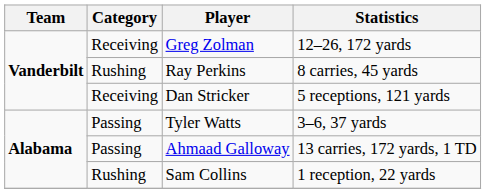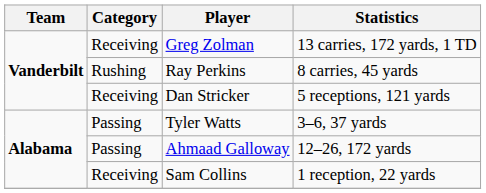(354, 44) 12–26, 172 yards -> (387, 44) 13 carries, 172 yards, 1 TD
(387, 148) 13 carries, 172 yards, 1 TD -> (354, 148) 12–26, 172 yards
(119, 174) Rushing -> (125, 174) Receiving
